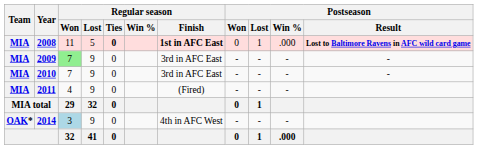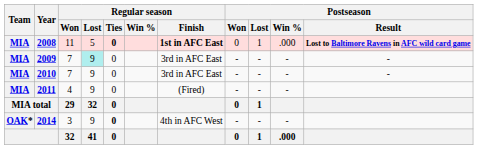(70, 59) lightgreen background -> (70, 59) no background
(92, 59) no background -> (92, 59) paleturquoise background
(70, 121) lightblue background -> (70, 121) no background
(114, 121) normal -> (114, 121) bold
